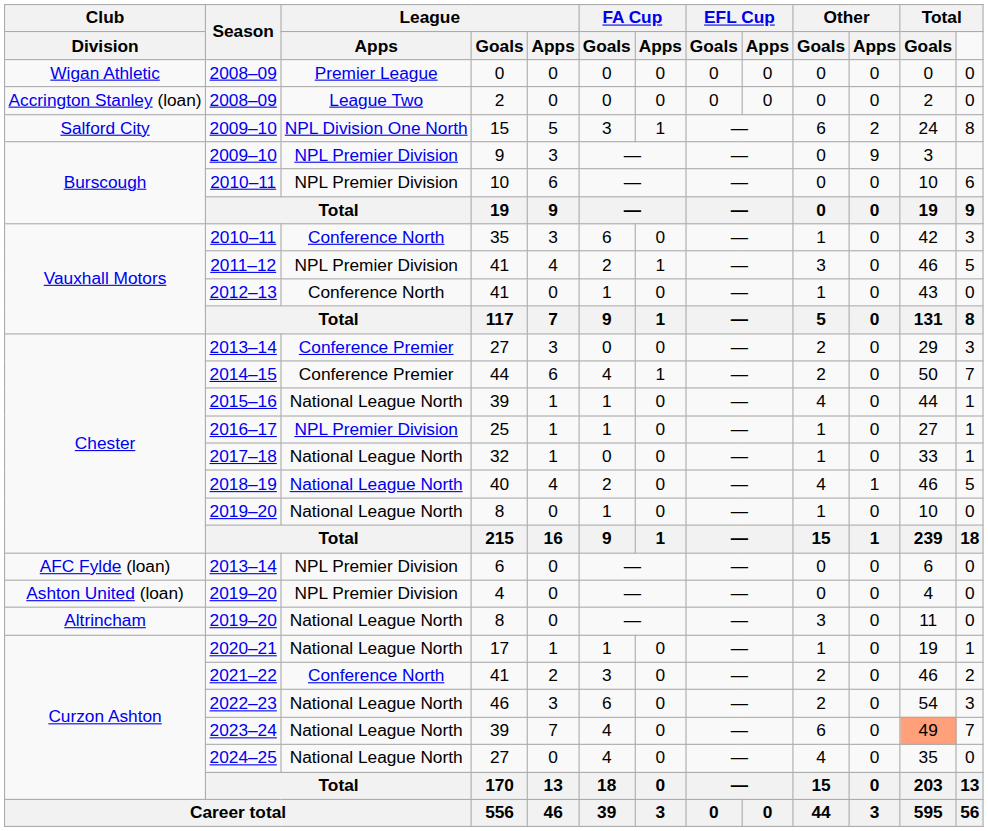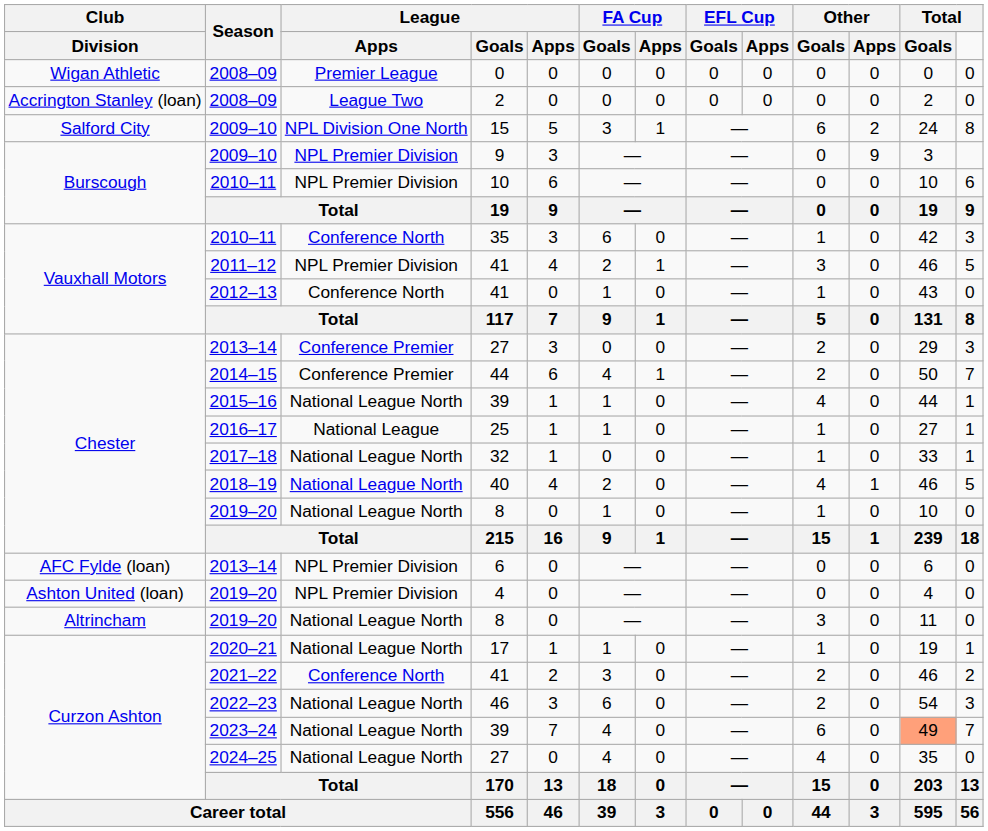(376, 429) NPL Premier Division -> (376, 429) National League
